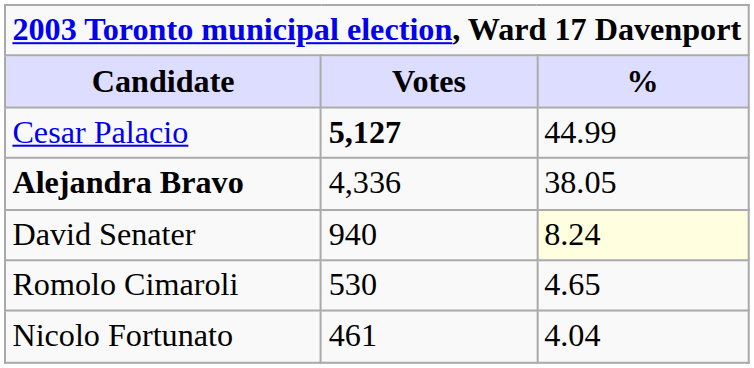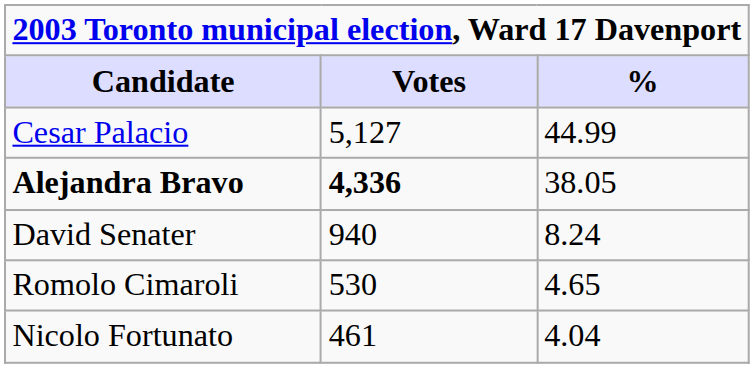(365, 132) bold -> (365, 132) normal
(365, 183) normal -> (365, 183) bold
(572, 234) lightyellow background -> (572, 234) no background
